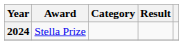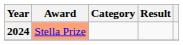(60, 31) no background -> (60, 31) lightsalmon background
